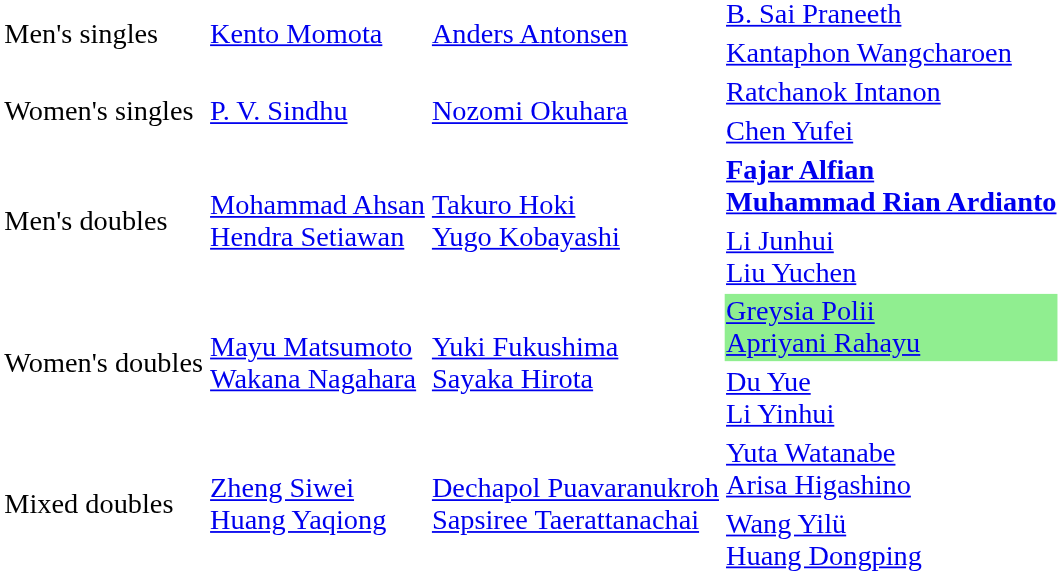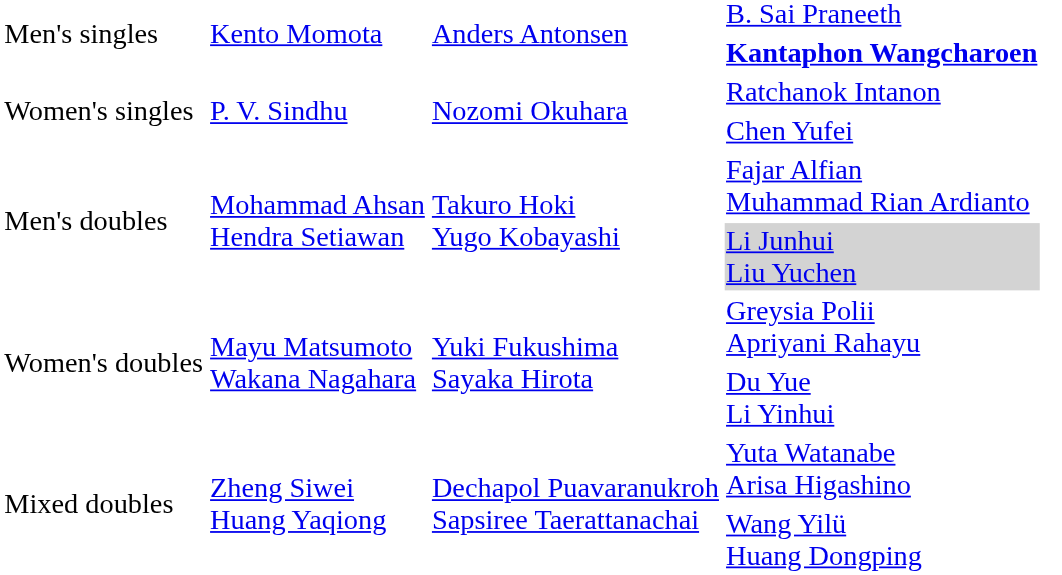(869, 52) normal -> (882, 52) bold
(891, 185) bold -> (878, 185) normal
(791, 256) no background -> (791, 256) lightgrey background
(823, 327) lightgreen background -> (823, 327) no background
